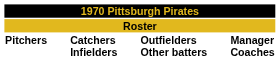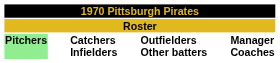(26, 40) no background -> (26, 40) lightgreen background
